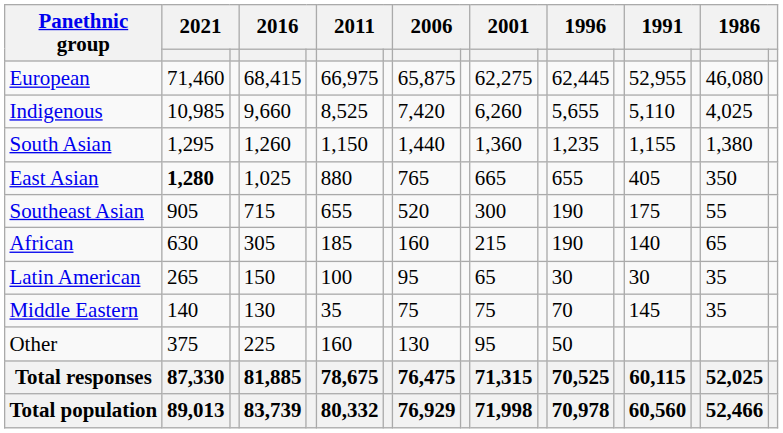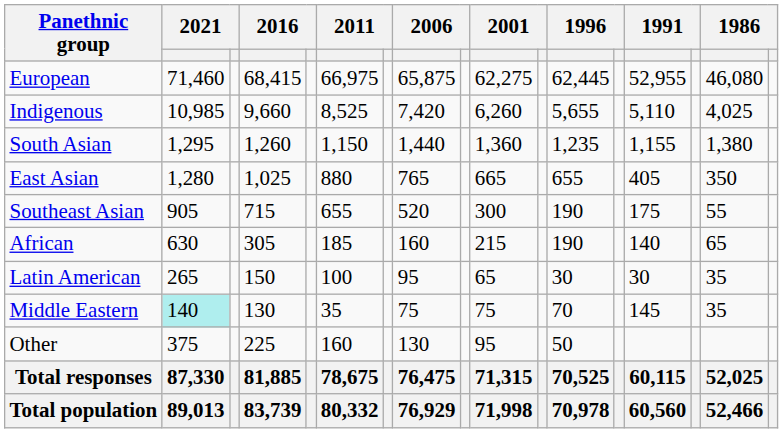(190, 177) bold -> (190, 177) normal
(183, 310) no background -> (183, 310) paleturquoise background
